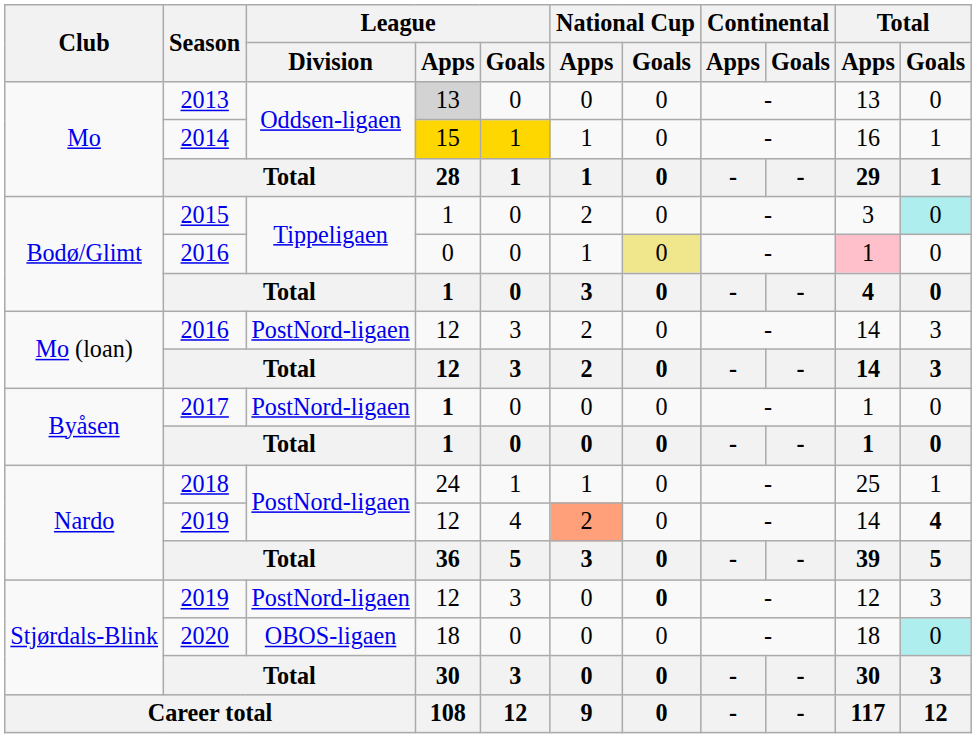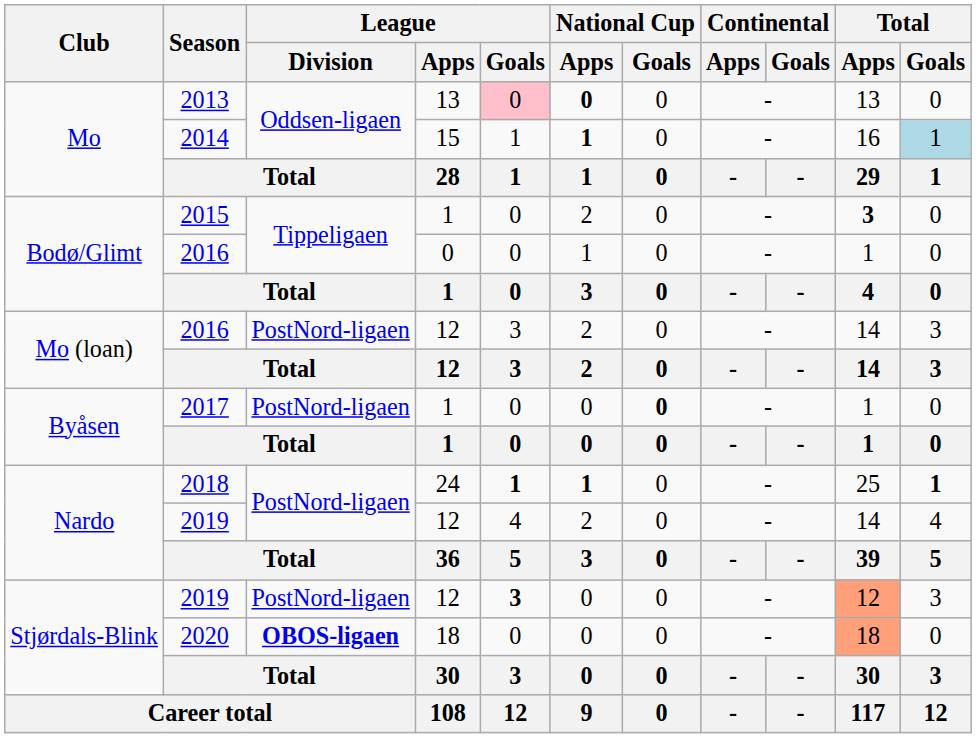(448, 100) lightgrey background -> (448, 100) no background
(515, 100) no background -> (515, 100) pink background
(586, 100) normal -> (586, 100) bold
(448, 138) gold background -> (448, 138) no background
(515, 138) gold background -> (515, 138) no background
(586, 138) normal -> (586, 138) bold
(936, 138) no background -> (936, 138) lightblue background
(868, 215) normal -> (868, 215) bold
(936, 215) paleturquoise background -> (936, 215) no background
(661, 253) khaki background -> (661, 253) no background
(868, 253) pink background -> (868, 253) no background
(448, 406) bold -> (448, 406) normal
(661, 406) normal -> (661, 406) bold
(515, 483) normal -> (515, 483) bold
(586, 483) normal -> (586, 483) bold
(936, 483) normal -> (936, 483) bold
(586, 521) lightsalmon background -> (586, 521) no background
(936, 521) bold -> (936, 521) normal
(515, 598) normal -> (515, 598) bold
(661, 598) bold -> (661, 598) normal
(868, 598) no background -> (868, 598) lightsalmon background
(331, 636) normal -> (331, 636) bold
(868, 636) no background -> (868, 636) lightsalmon background
(936, 636) paleturquoise background -> (936, 636) no background
